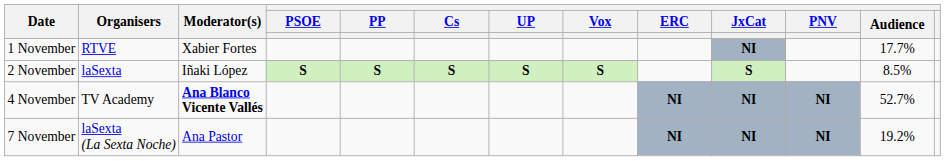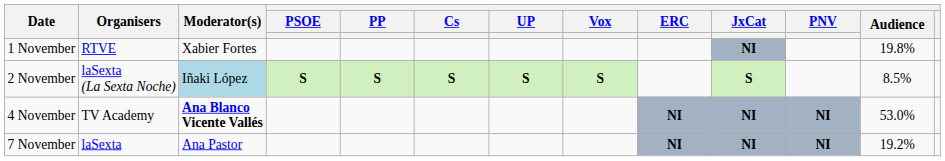(897, 49) 17.7% -> (897, 49) 19.8%
(101, 70) laSexta -> (129, 78) laSexta (La Sexta Noche)
(215, 70) no background -> (215, 78) lightblue background
(897, 100) 52.7% -> (897, 115) 53.0%
(129, 137) laSexta (La Sexta Noche) -> (101, 144) laSexta
